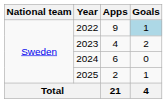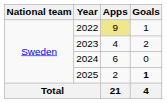(115, 28) no background -> (115, 28) khaki background
(146, 28) lightblue background -> (146, 28) no background
(146, 75) normal -> (146, 75) bold
